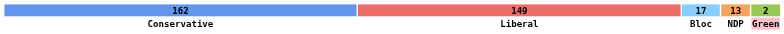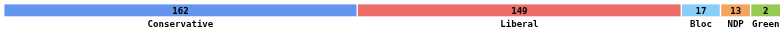(766, 24) pink background -> (766, 24) no background
